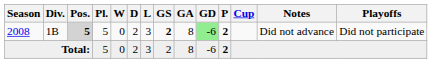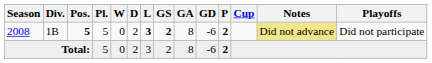(87, 31) lightgrey background -> (87, 31) no background
(148, 31) normal -> (148, 31) bold
(211, 31) lightgreen background -> (211, 31) no background
(297, 31) no background -> (297, 31) khaki background
